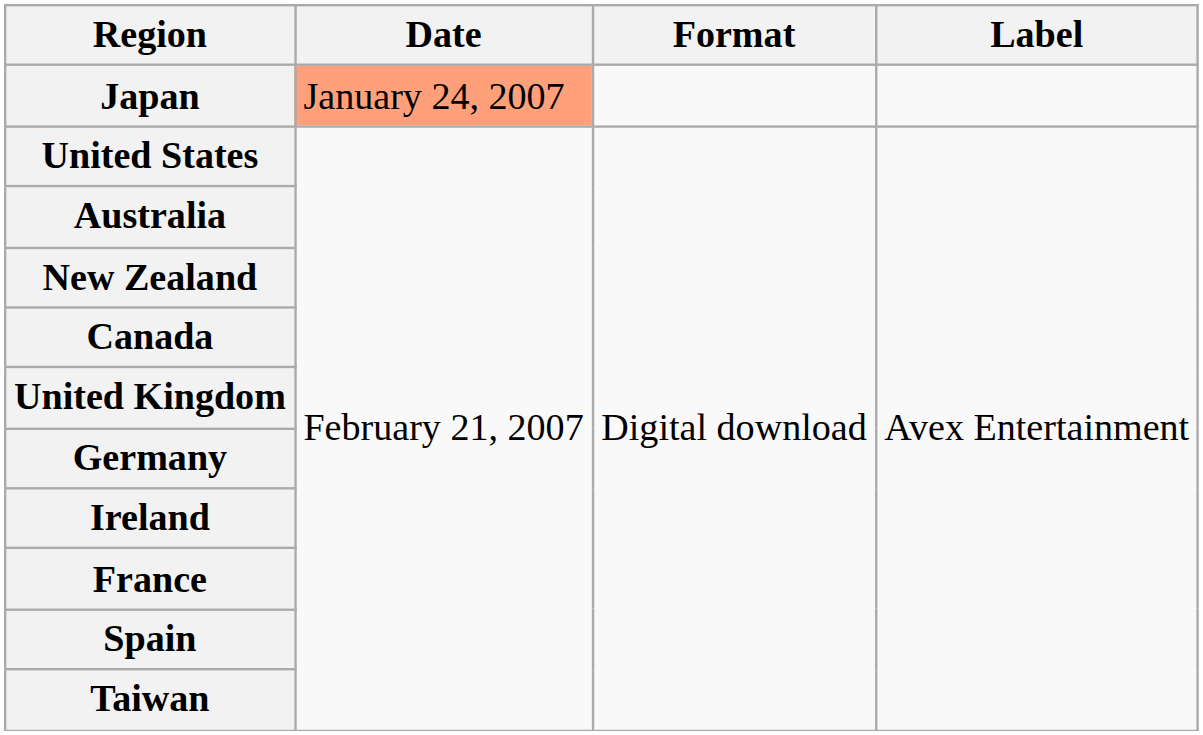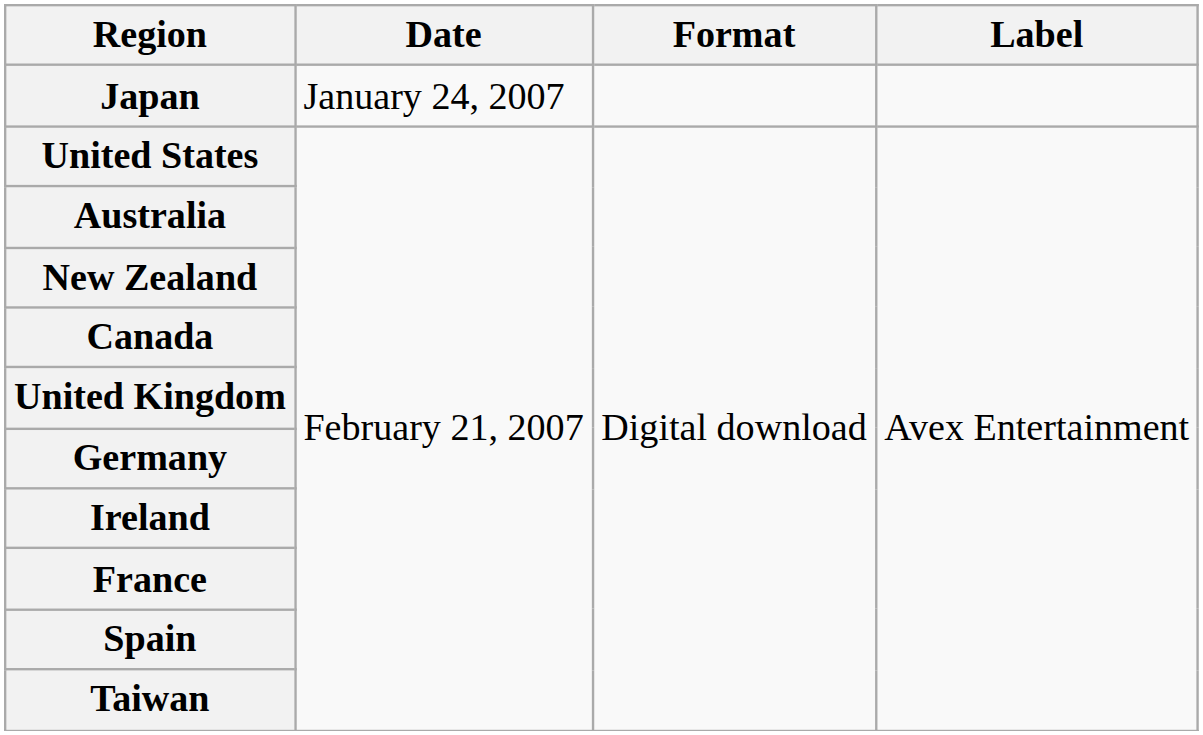(434, 95) lightsalmon background -> (434, 95) no background
